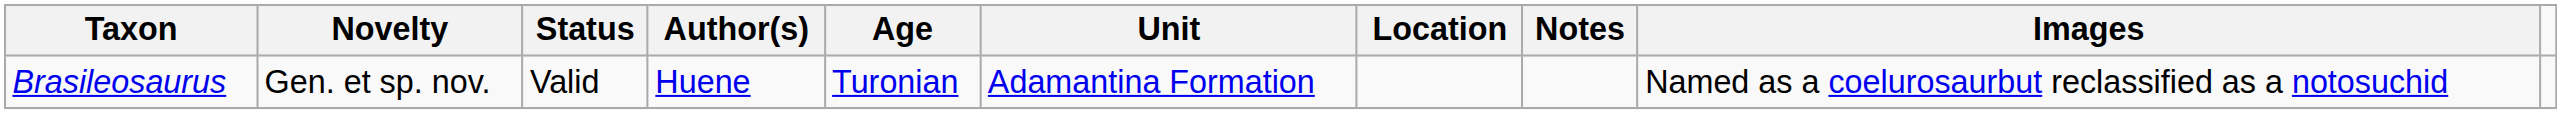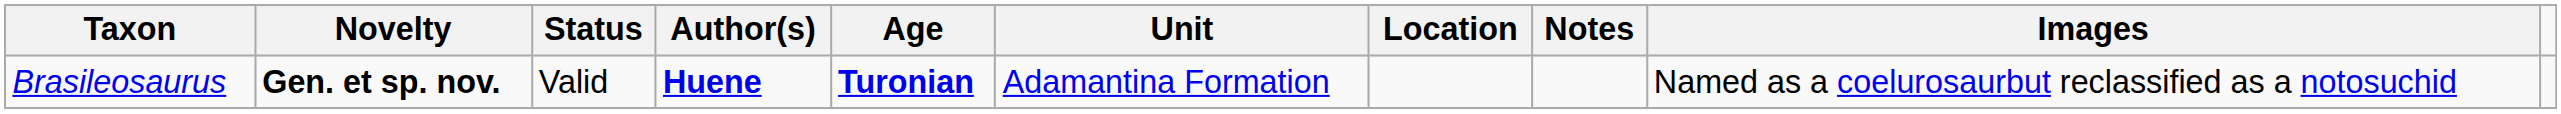(377, 81) normal -> (381, 81) bold
(703, 81) normal -> (712, 81) bold
(895, 81) normal -> (906, 81) bold
